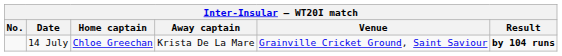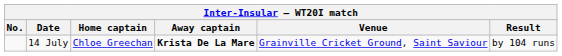(206, 43) normal -> (206, 43) bold
(523, 43) bold -> (523, 43) normal
